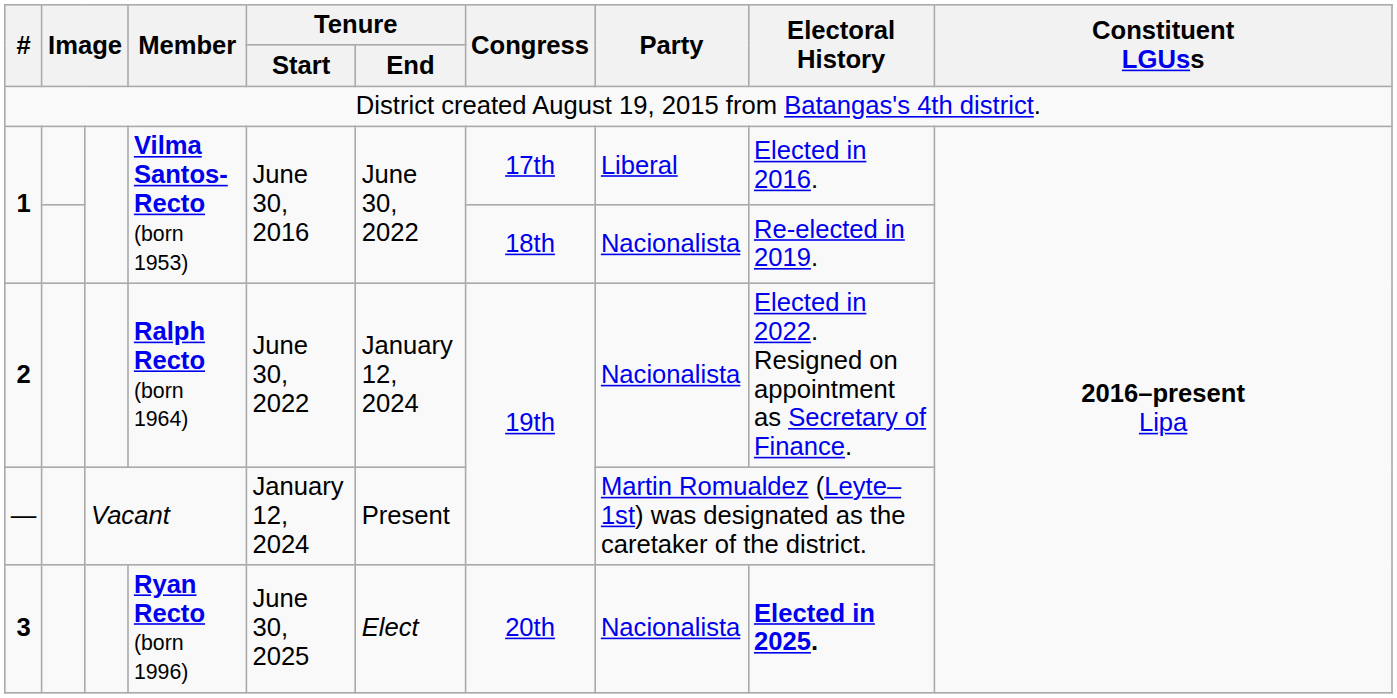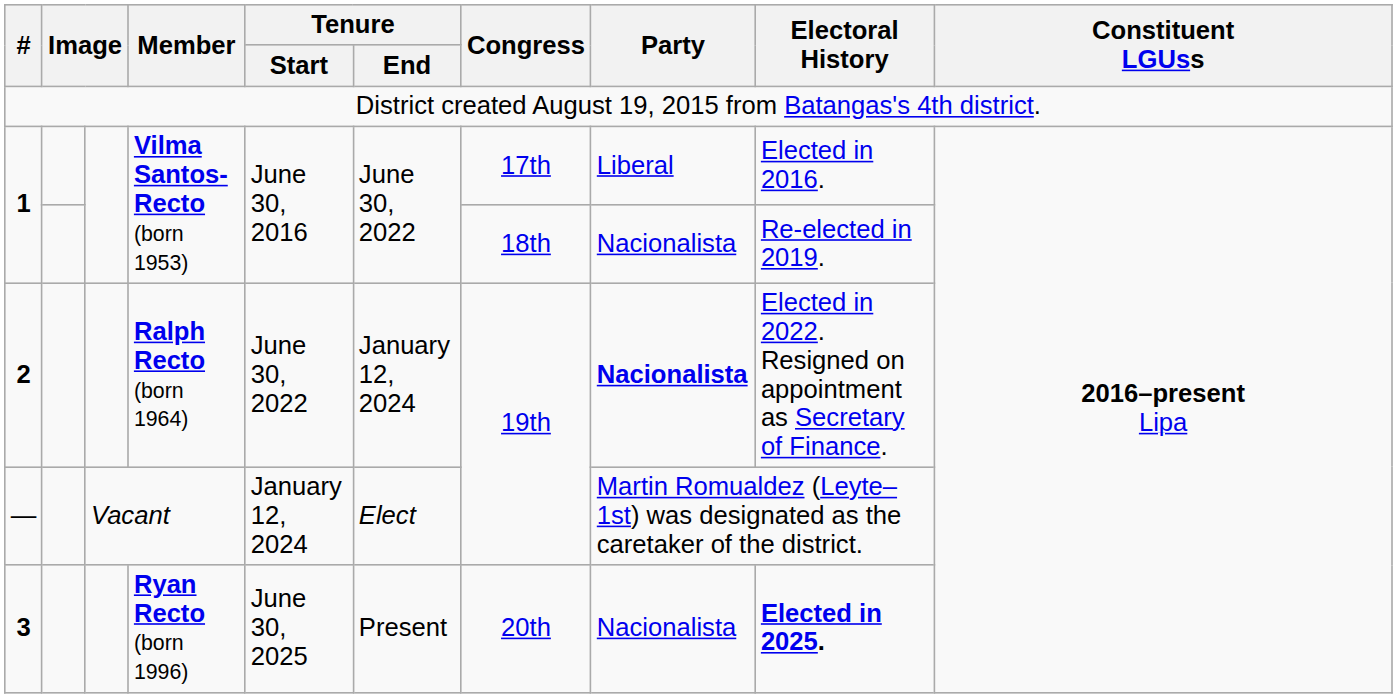(671, 374) normal -> (672, 374) bold
(406, 515) Present -> (387, 515) Elect
(390, 628) Elect -> (403, 628) Present
